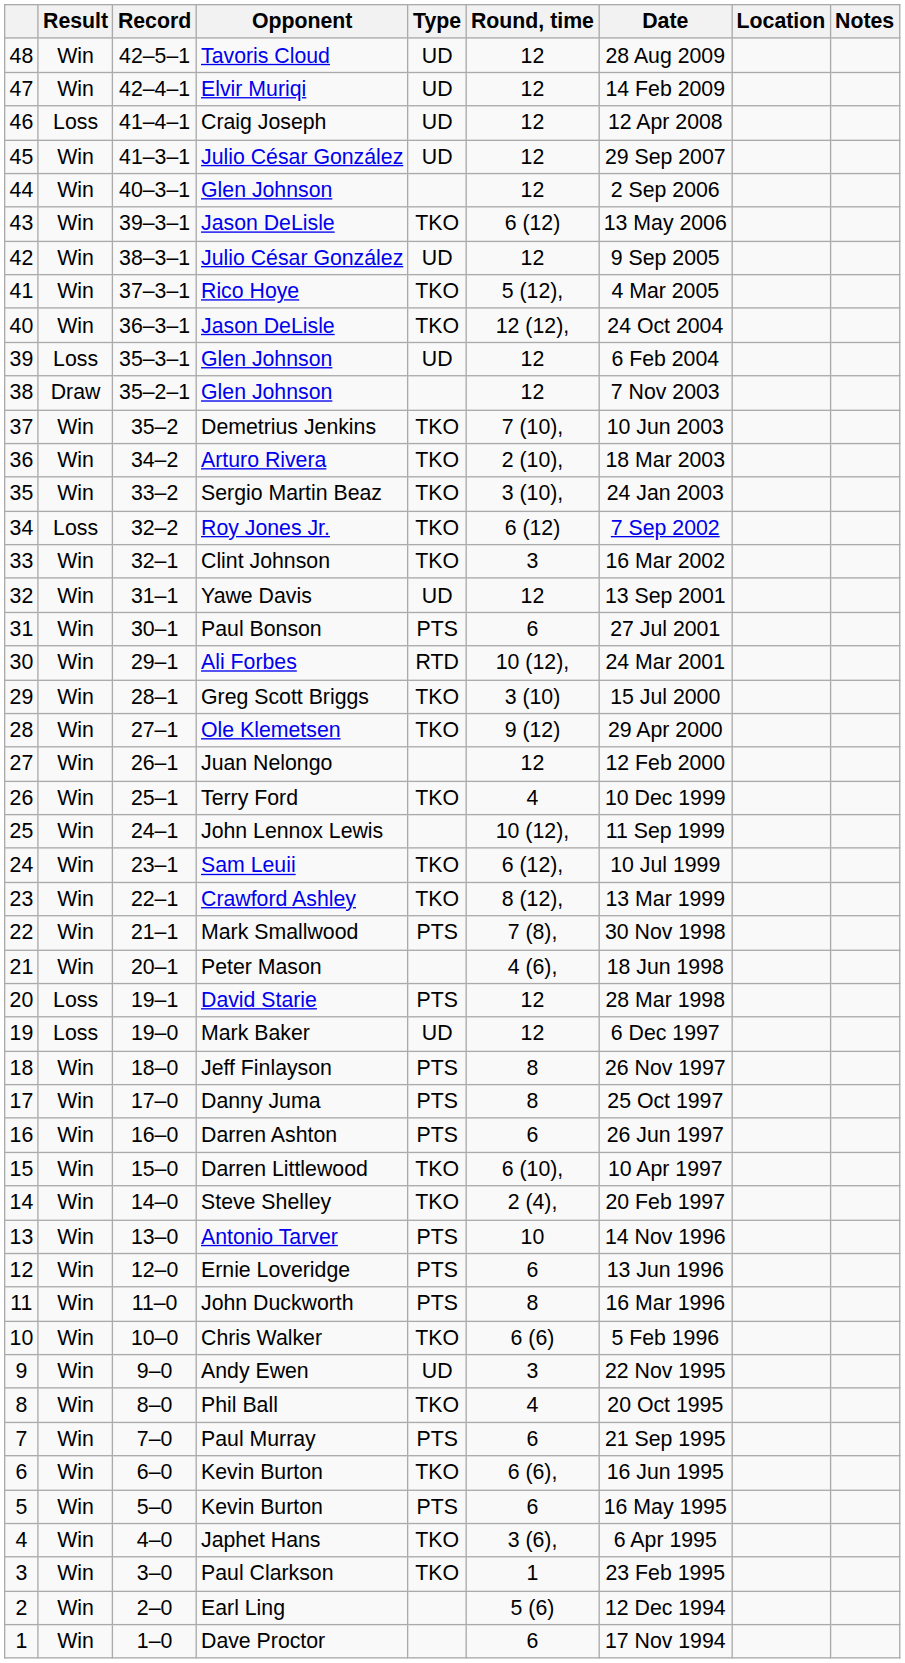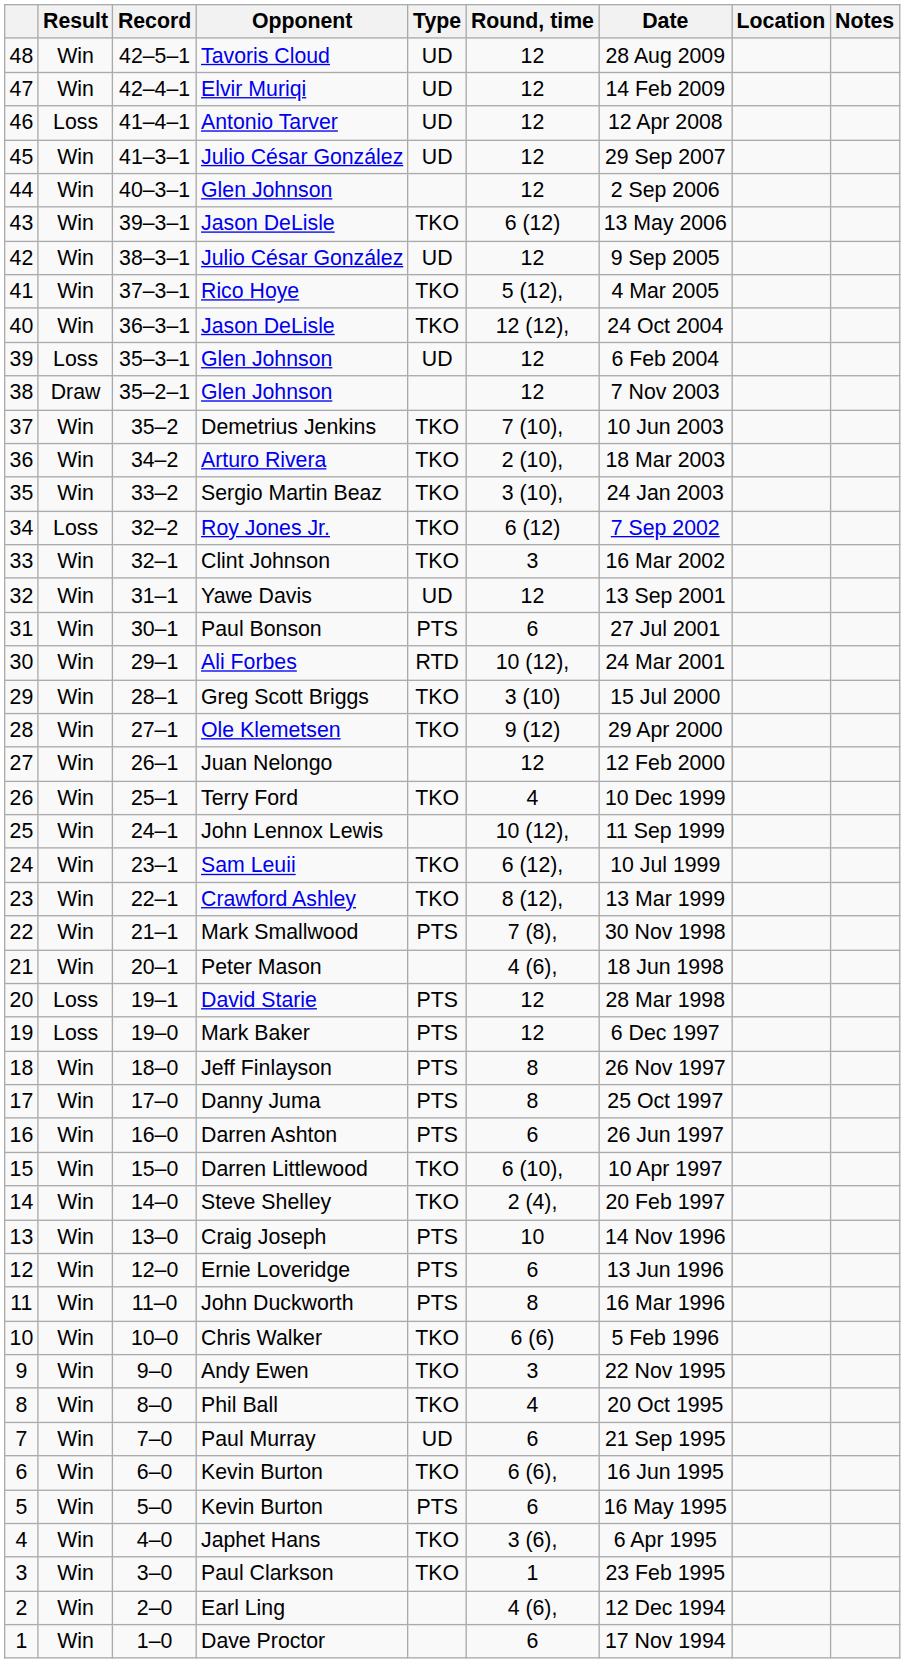(264, 122) Craig Joseph -> (269, 122) Antonio Tarver
(437, 1033) UD -> (437, 1033) PTS
(269, 1236) Antonio Tarver -> (264, 1236) Craig Joseph
(437, 1371) UD -> (437, 1371) TKO
(437, 1438) PTS -> (437, 1438) UD
(532, 1607) 5 (6) -> (532, 1607) 4 (6),
